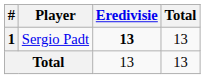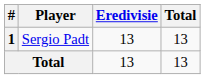(127, 39) bold -> (127, 39) normal
